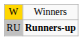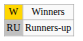(50, 28) bold -> (48, 28) normal
